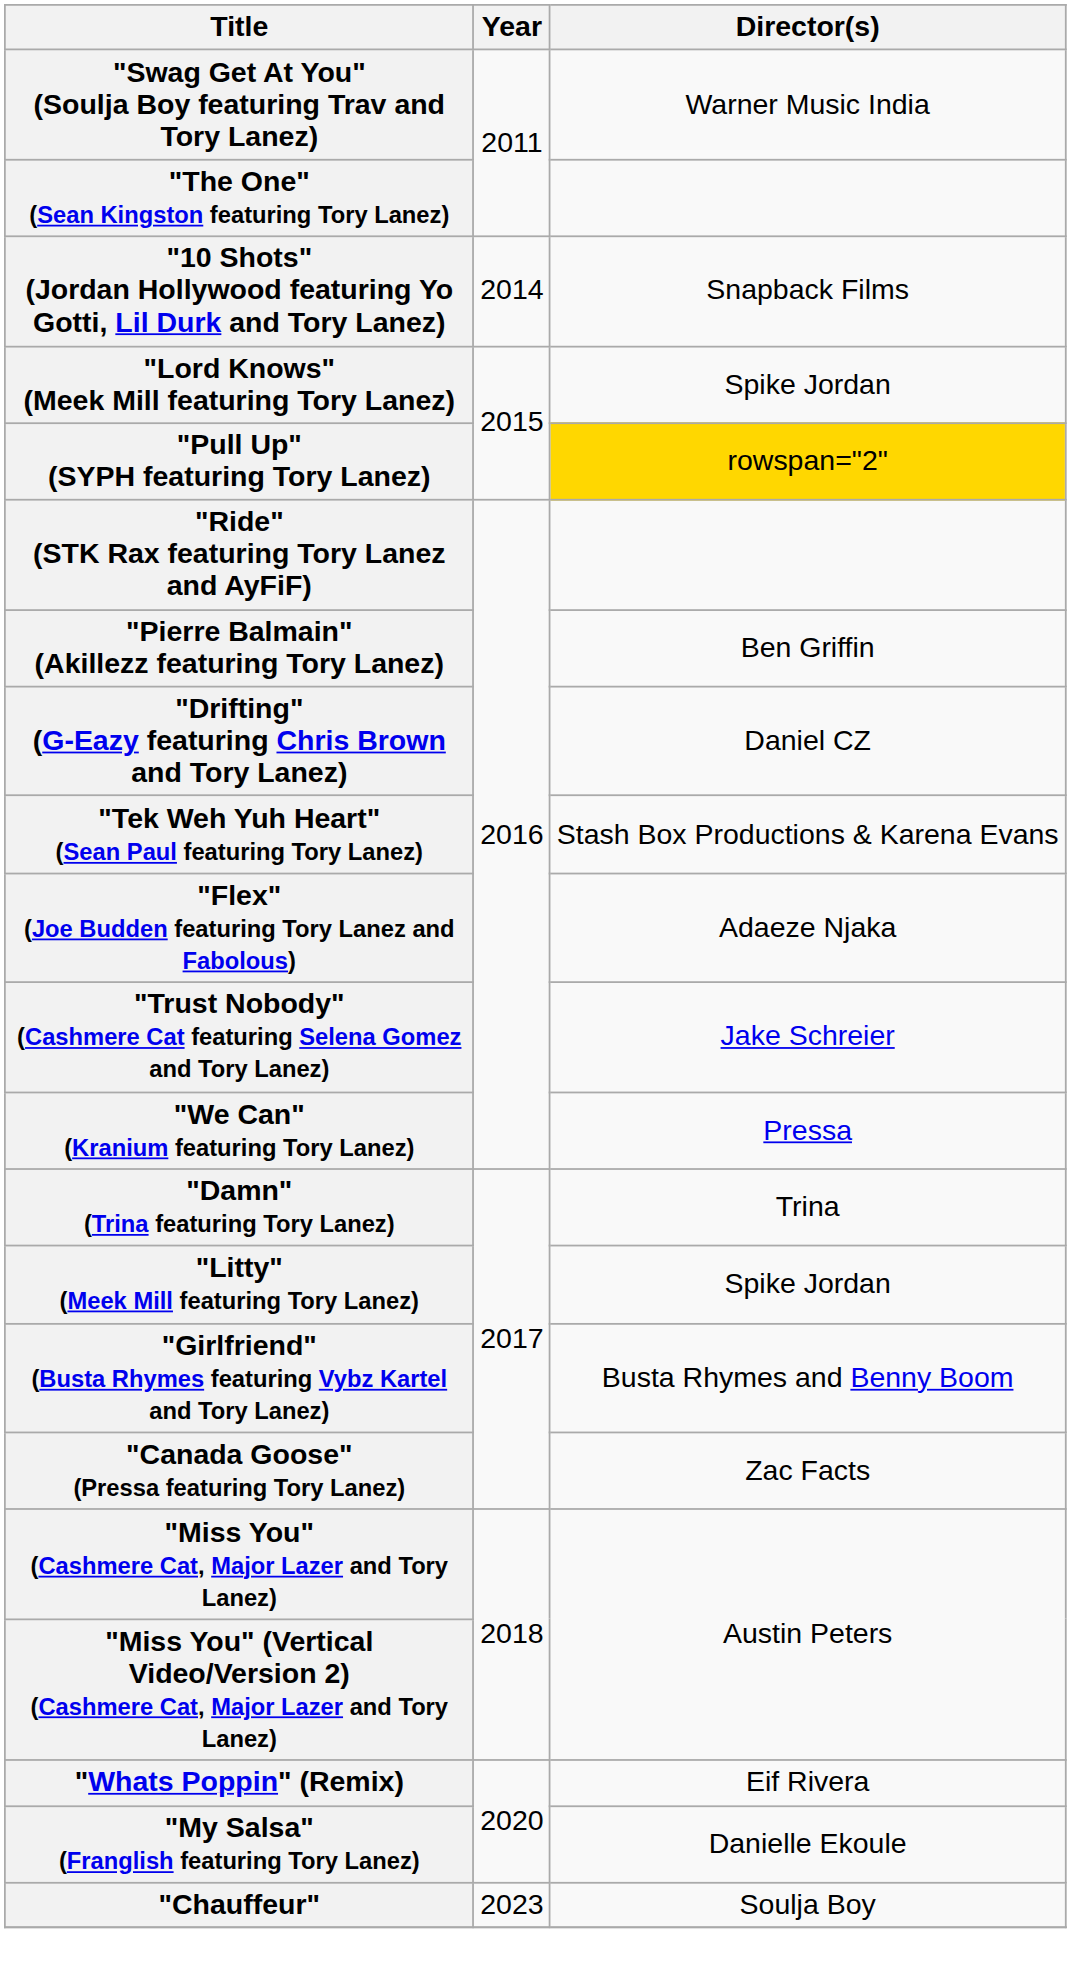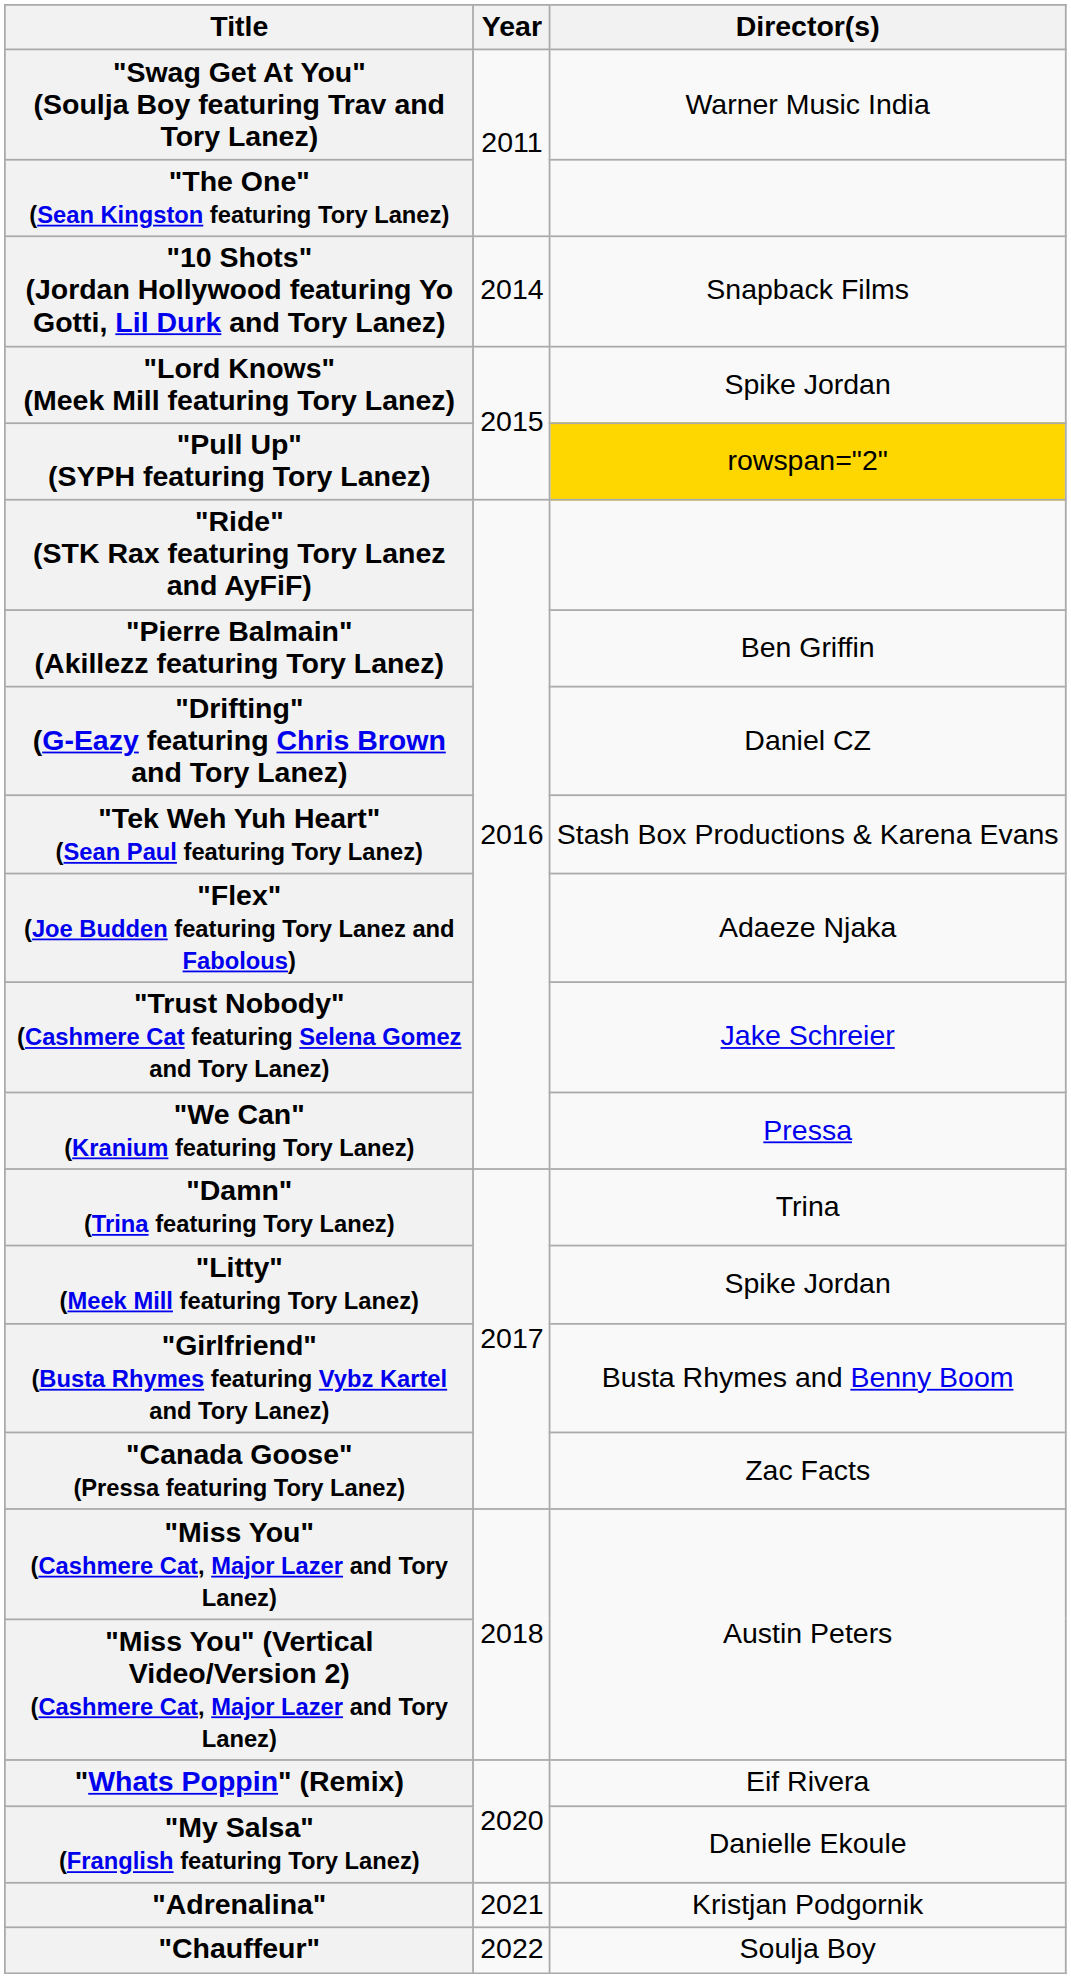+ row: (239, 1904)
(512, 1904) 2023 -> (512, 1949) 2022
